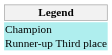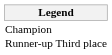(56, 36) paleturquoise background -> (56, 36) no background
